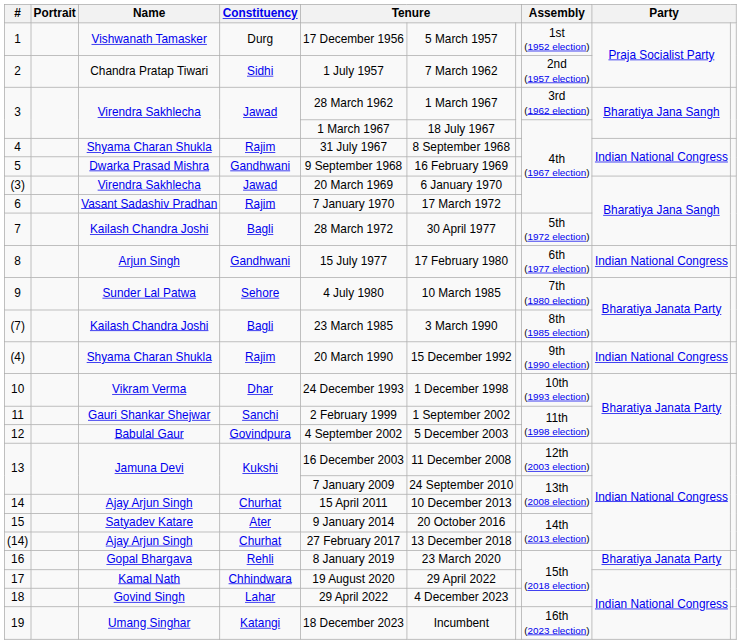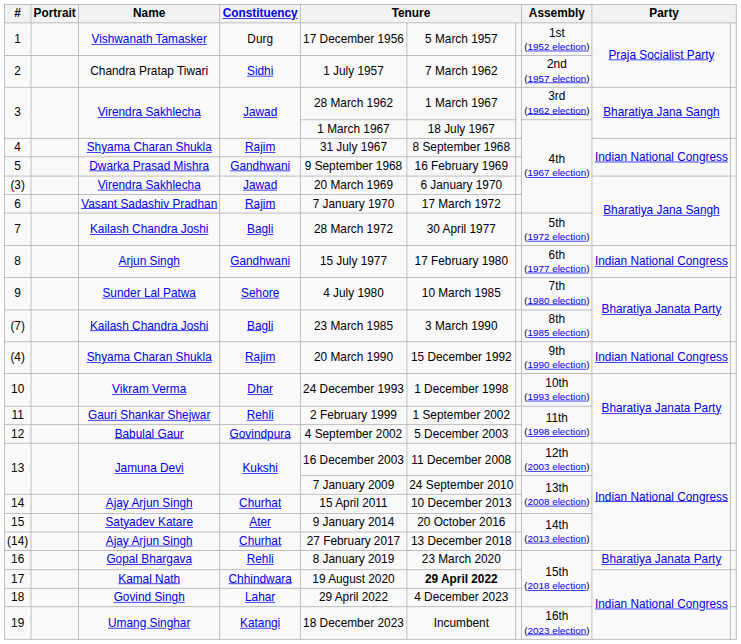(260, 415) Sanchi -> (260, 415) Rehli
(461, 578) normal -> (461, 578) bold
